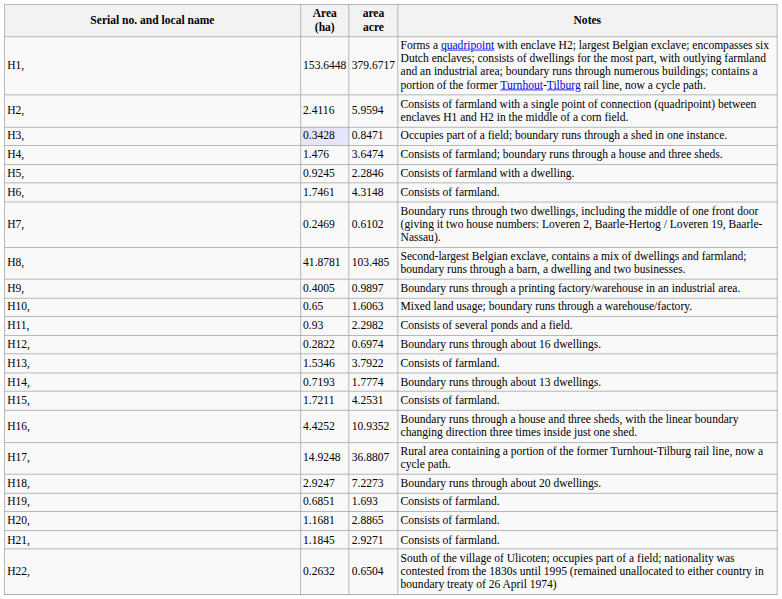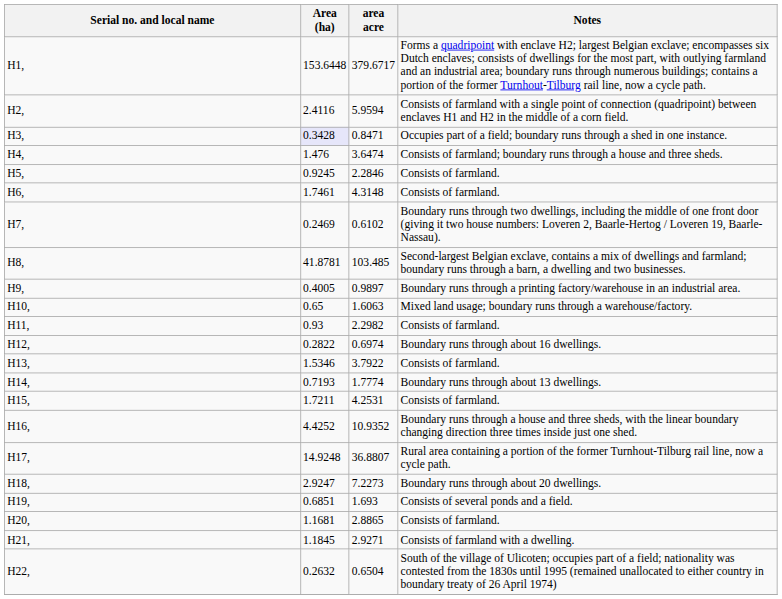(487, 173) Consists of farmland with a dwelling. -> (450, 173) Consists of farmland.
(487, 326) Consists of several ponds and a field. -> (450, 326) Consists of farmland.
(450, 502) Consists of farmland. -> (487, 502) Consists of several ponds and a field.
(450, 539) Consists of farmland. -> (487, 539) Consists of farmland with a dwelling.
